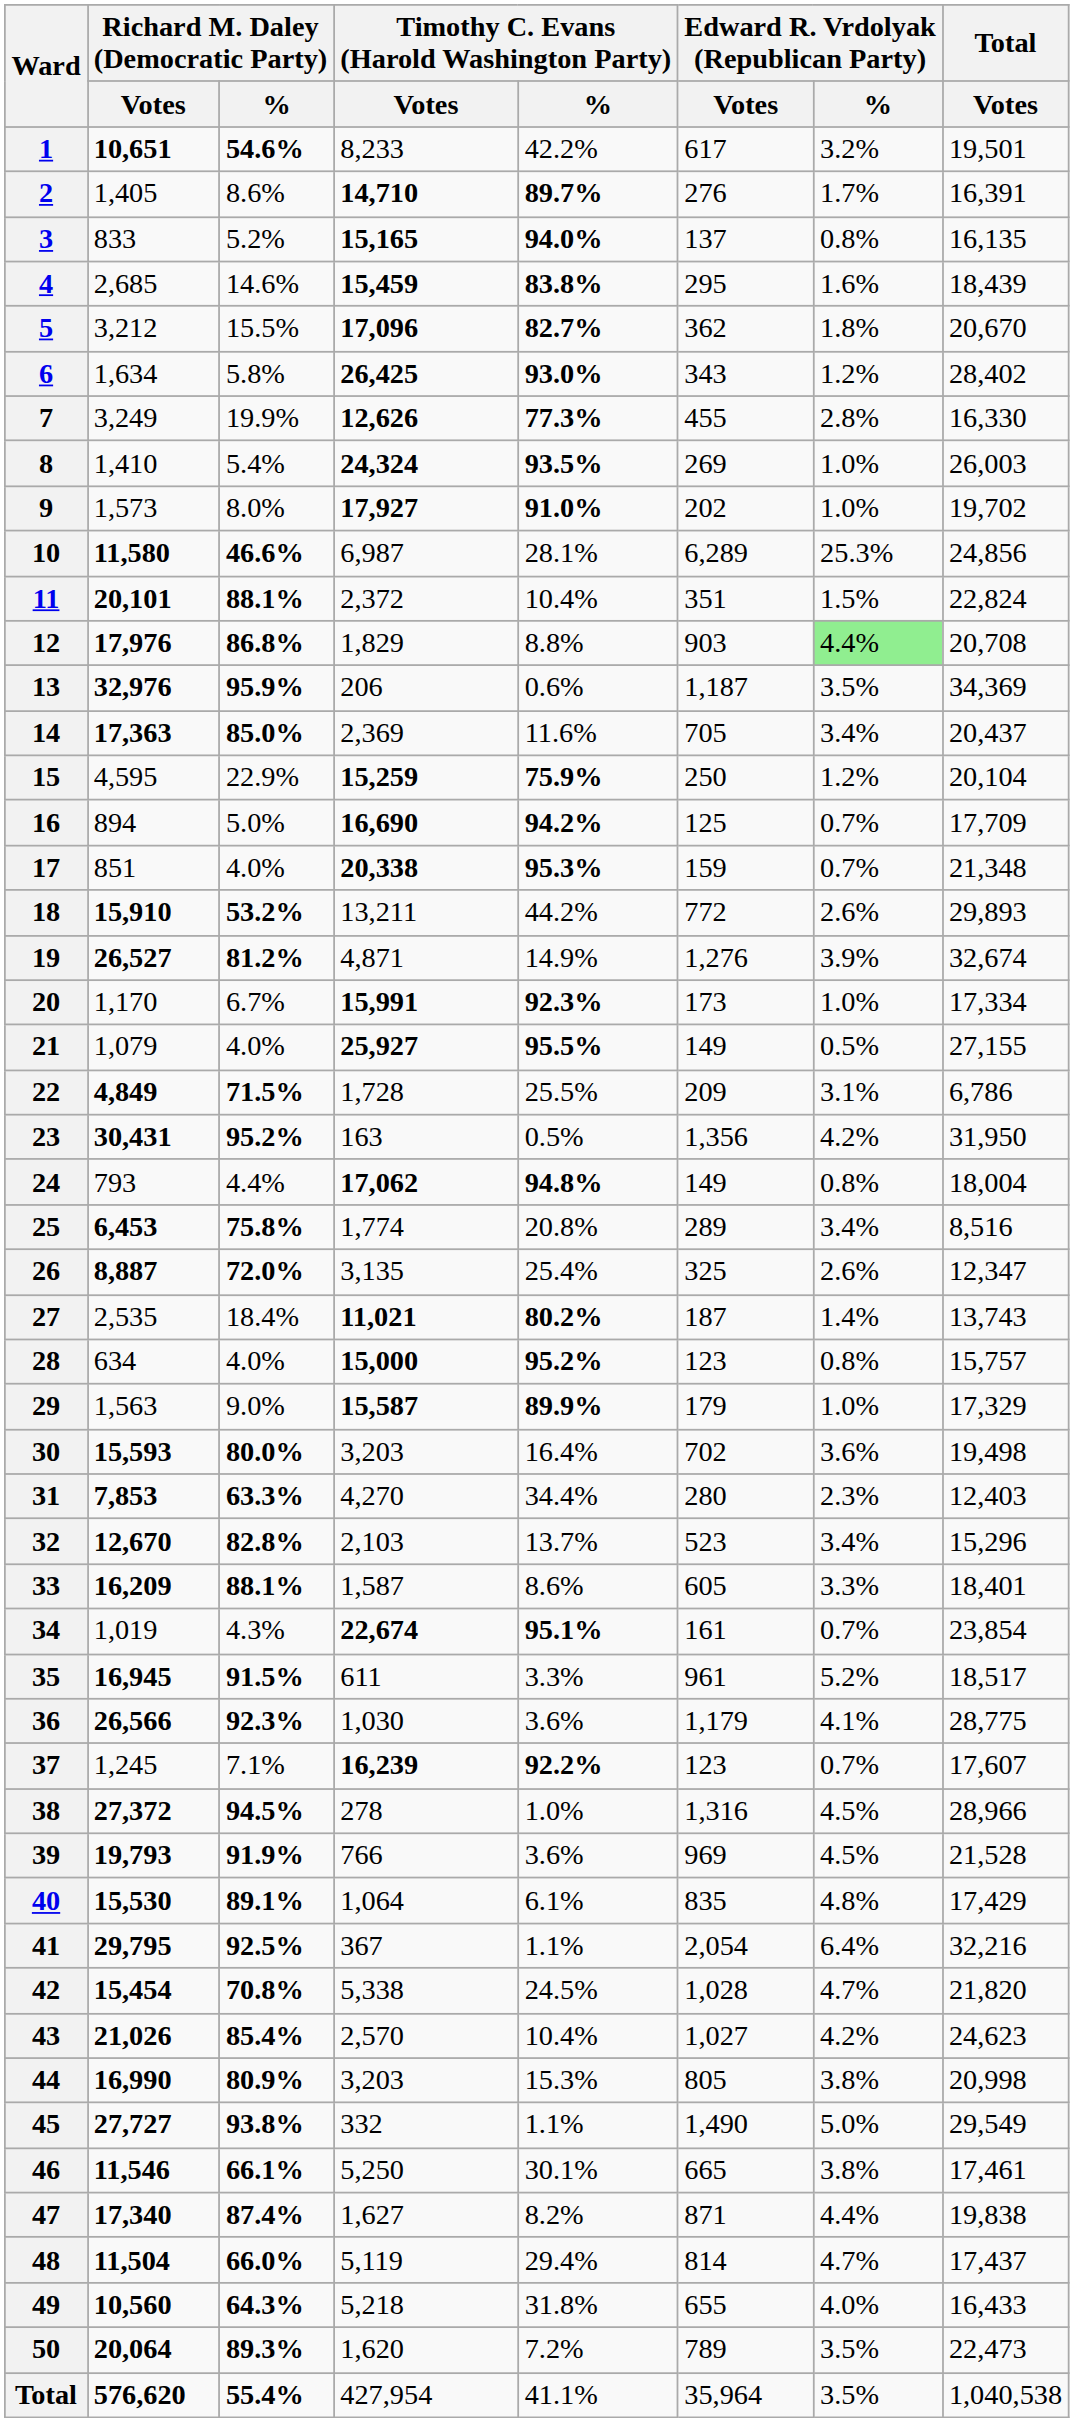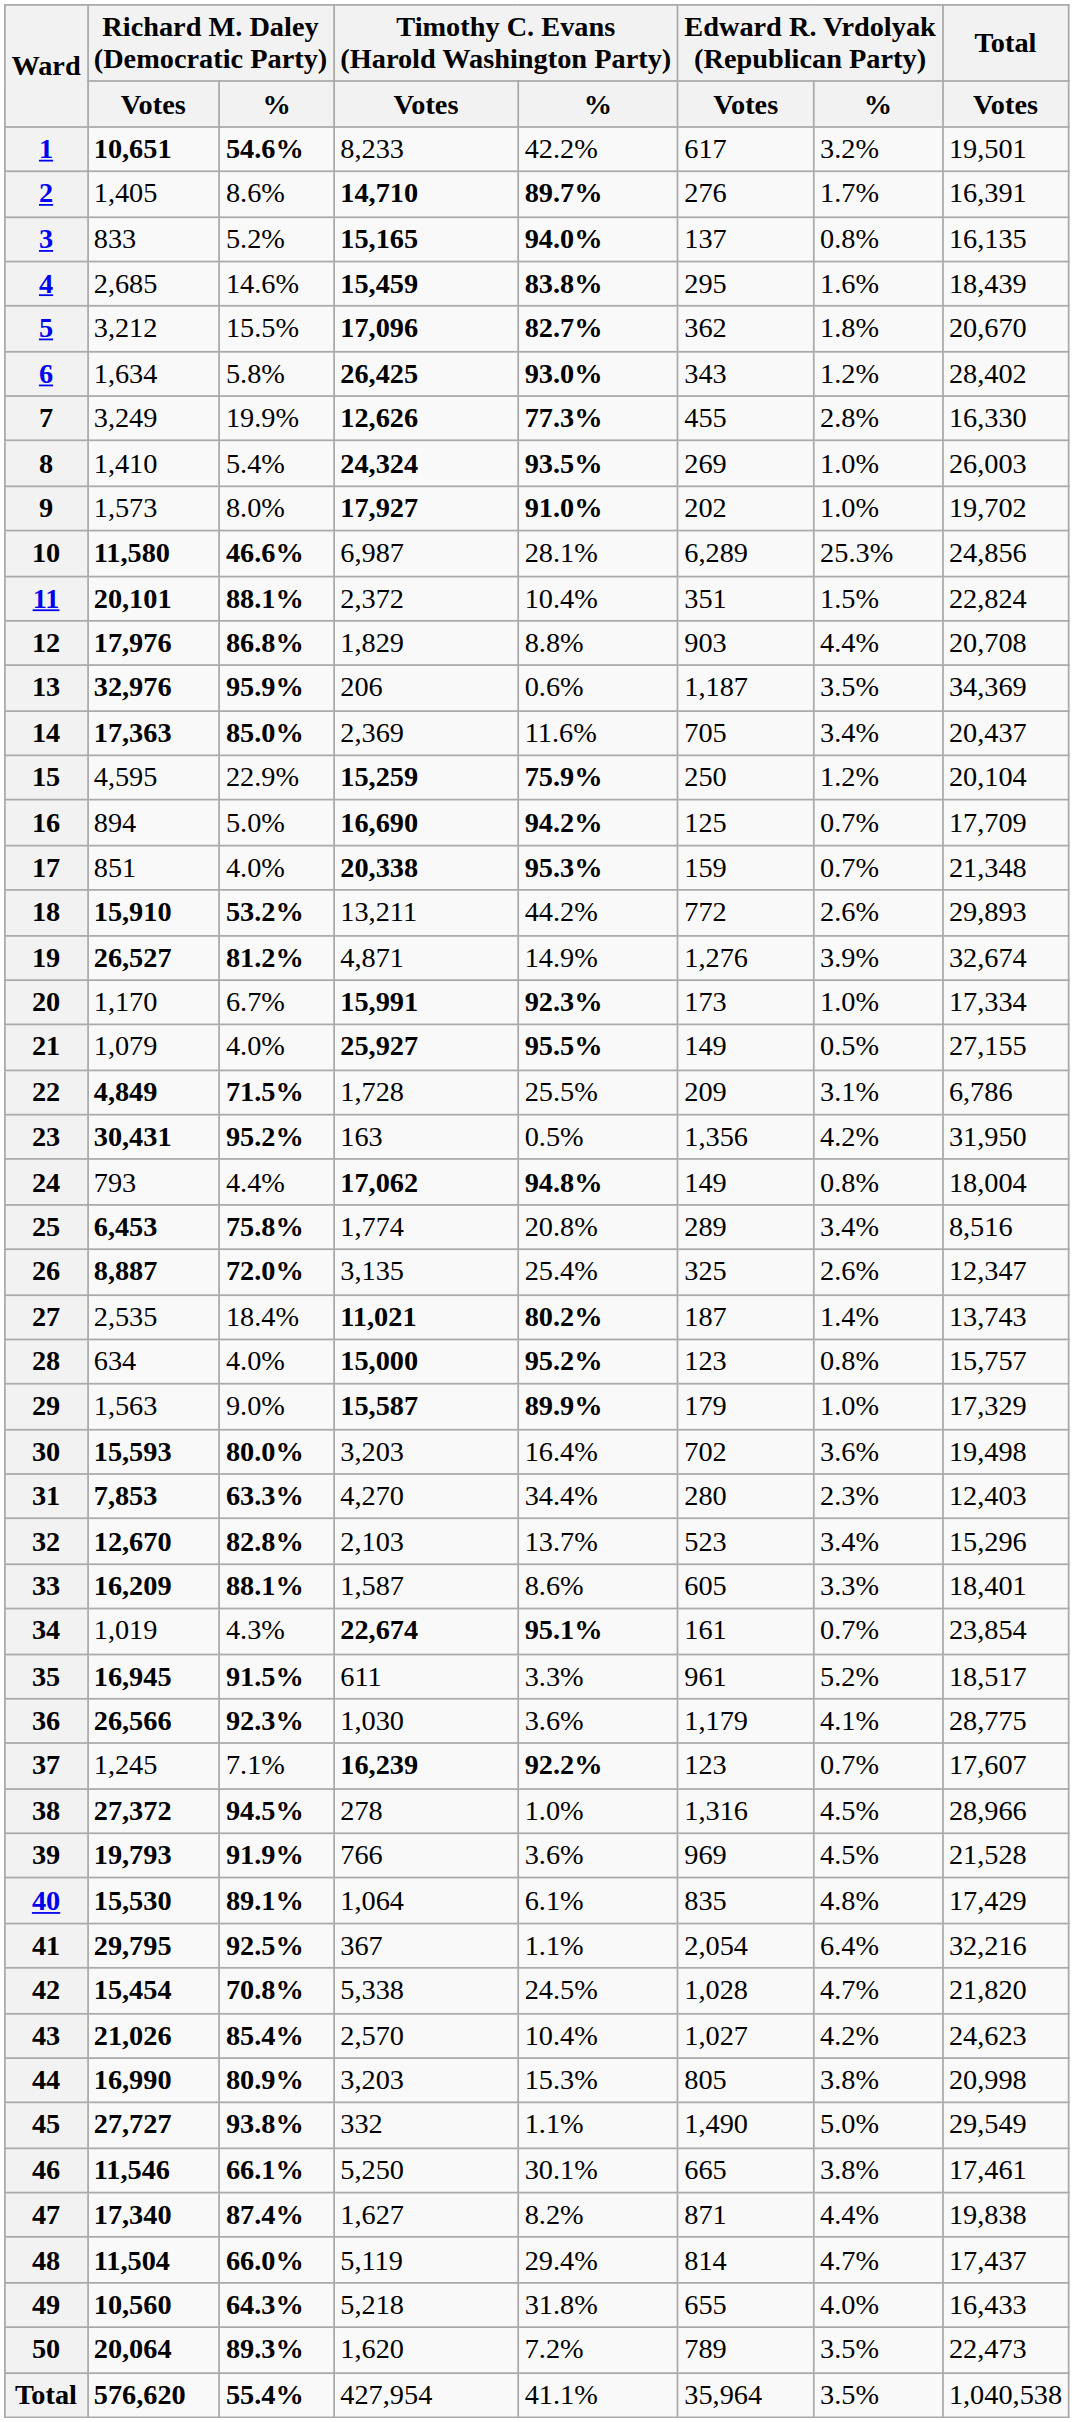(850, 642) lightgreen background -> (850, 642) no background
